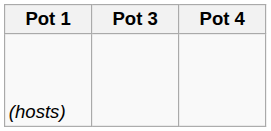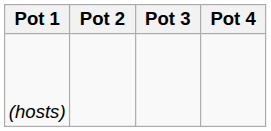+ column: (103, 19)
